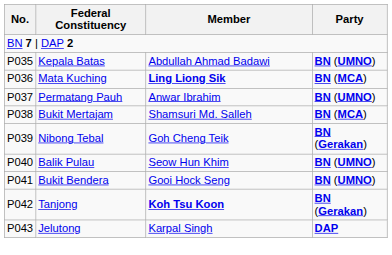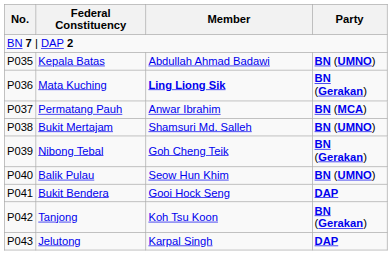(341, 79) BN (MCA) -> (341, 85) BN (Gerakan)
(345, 97) BN (UMNO) -> (341, 109) BN (MCA)
(341, 114) BN (MCA) -> (345, 127) BN (UMNO)
(345, 180) BN (UMNO) -> (326, 193) DAP
(186, 204) bold -> (183, 217) normal
